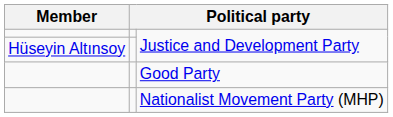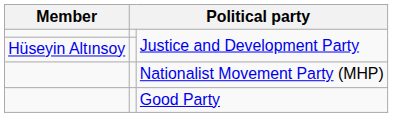rows swapped: (67, 100) <-> (67, 75)
